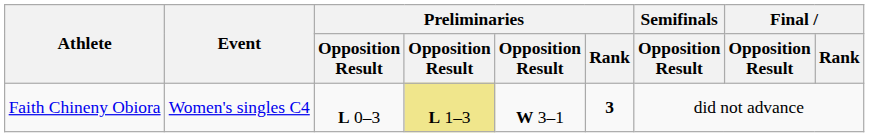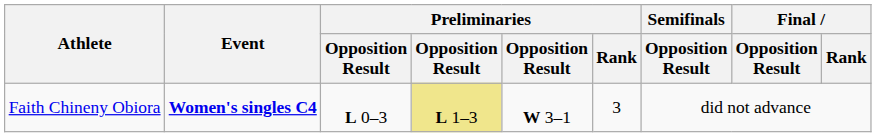(239, 107) normal -> (243, 107) bold
(610, 107) bold -> (617, 107) normal
